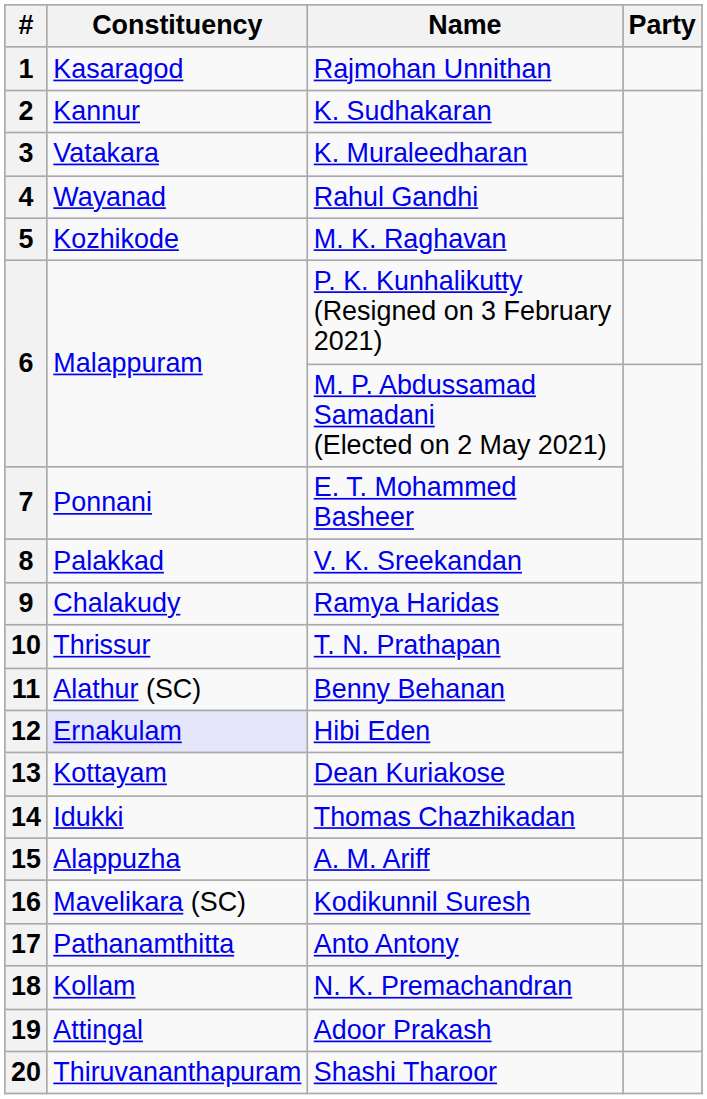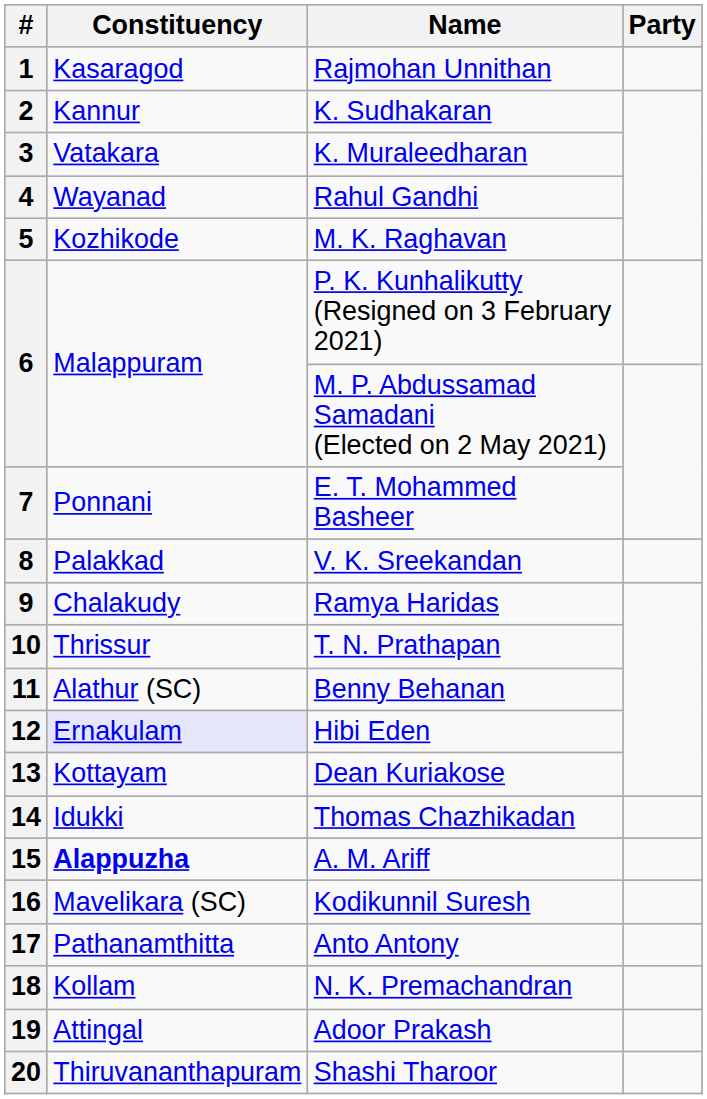(117, 859) normal -> (121, 859) bold
